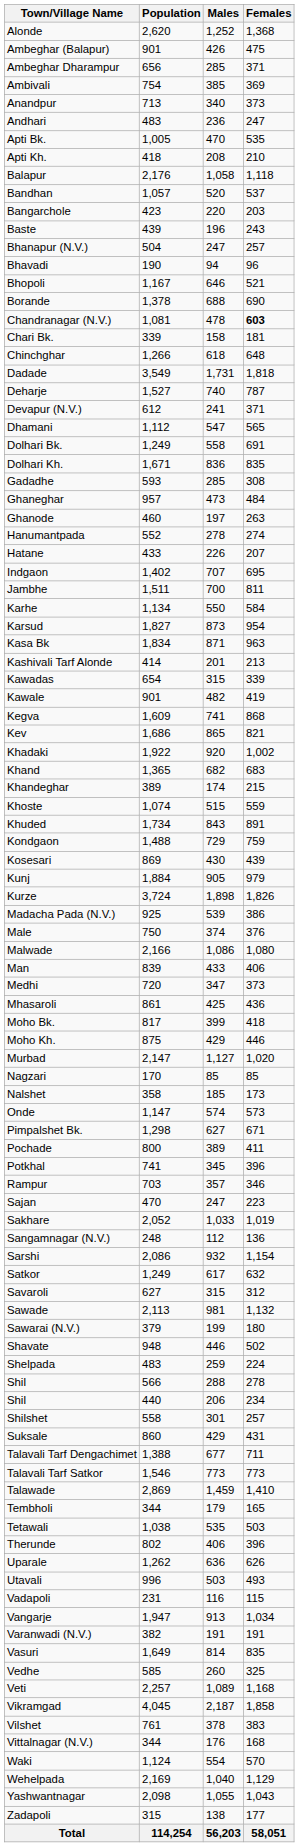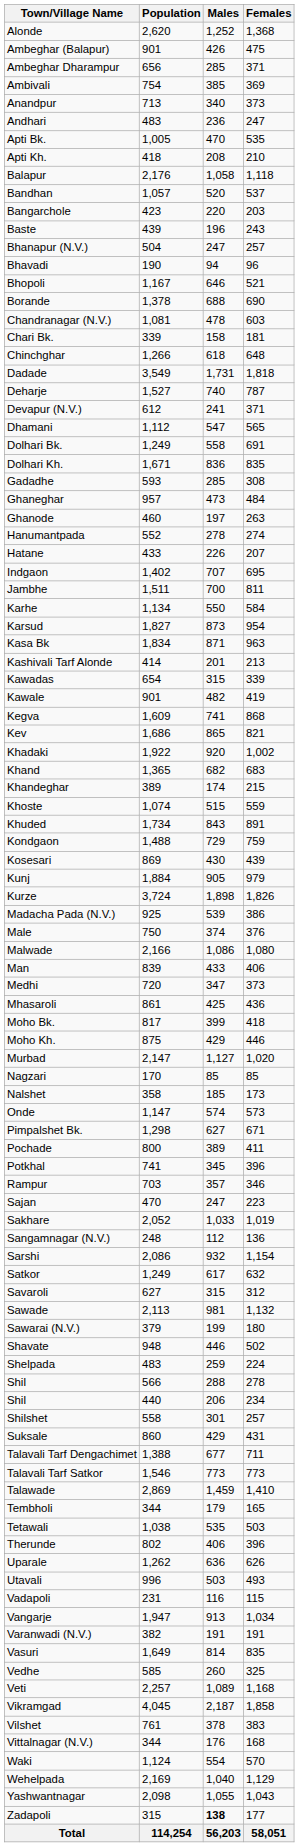(255, 319) bold -> (255, 319) normal
(215, 1815) normal -> (215, 1815) bold
